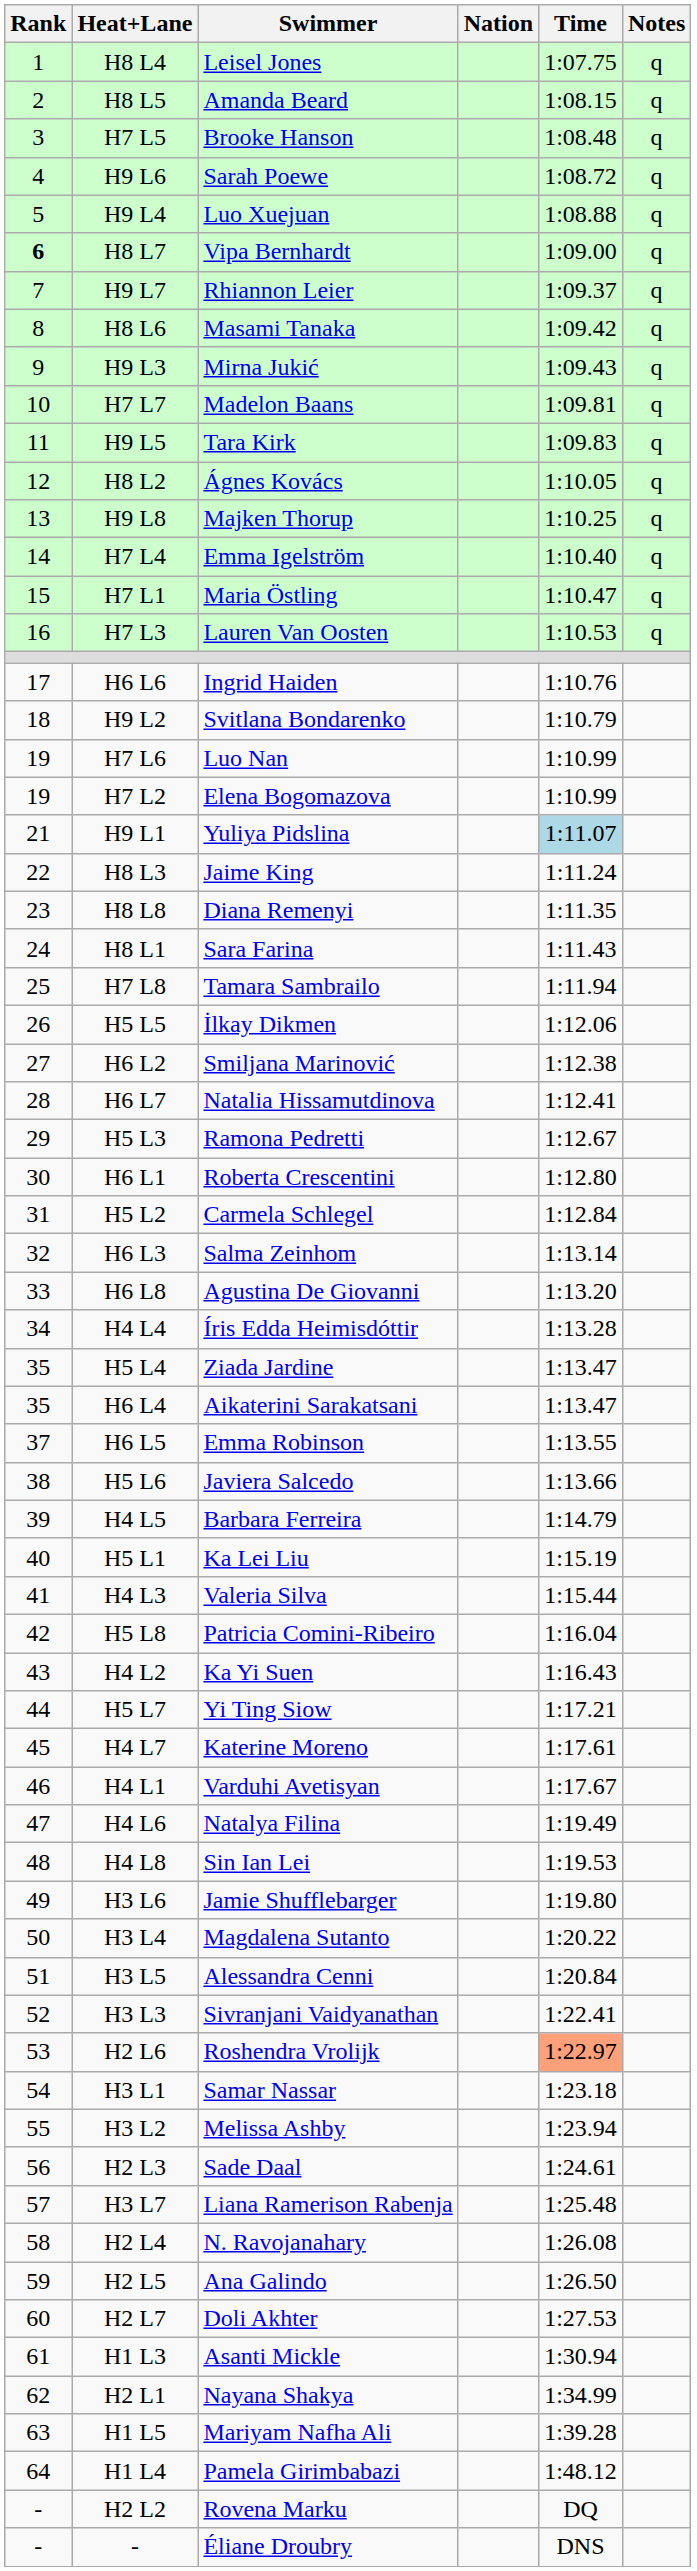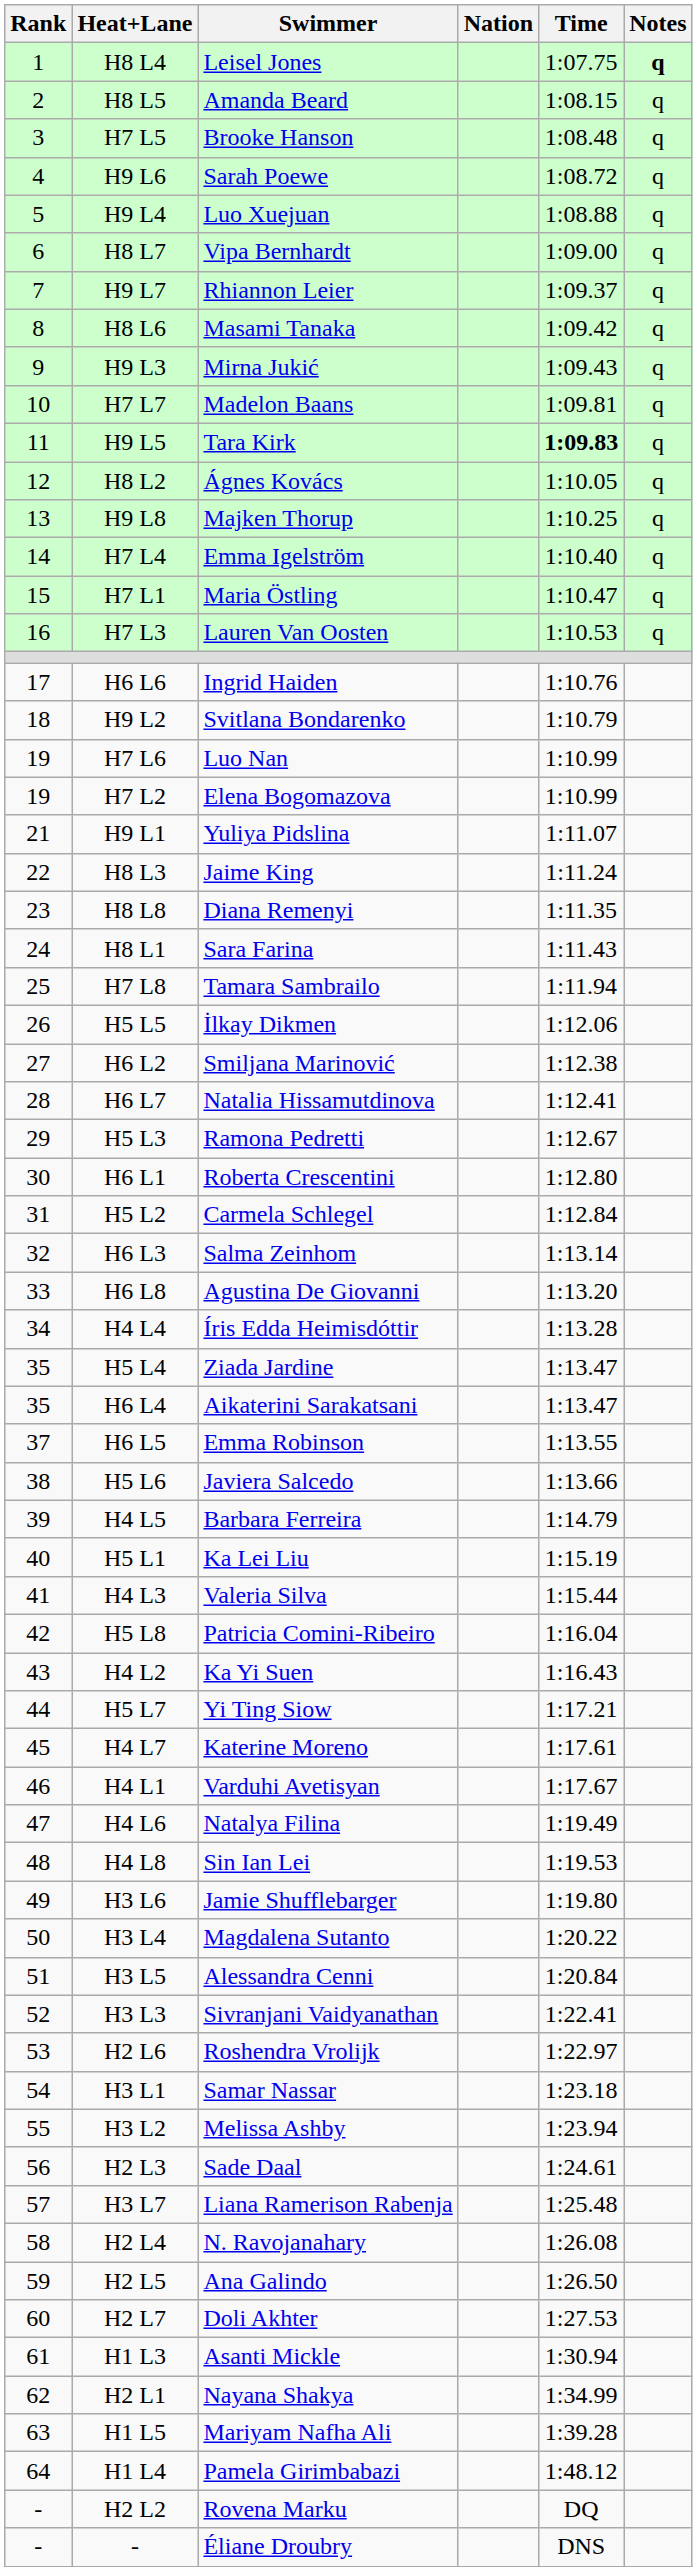(657, 61) normal -> (658, 61) bold
(38, 251) bold -> (38, 251) normal
(581, 442) normal -> (581, 442) bold
(581, 833) lightblue background -> (581, 833) no background
(581, 2051) lightsalmon background -> (581, 2051) no background
